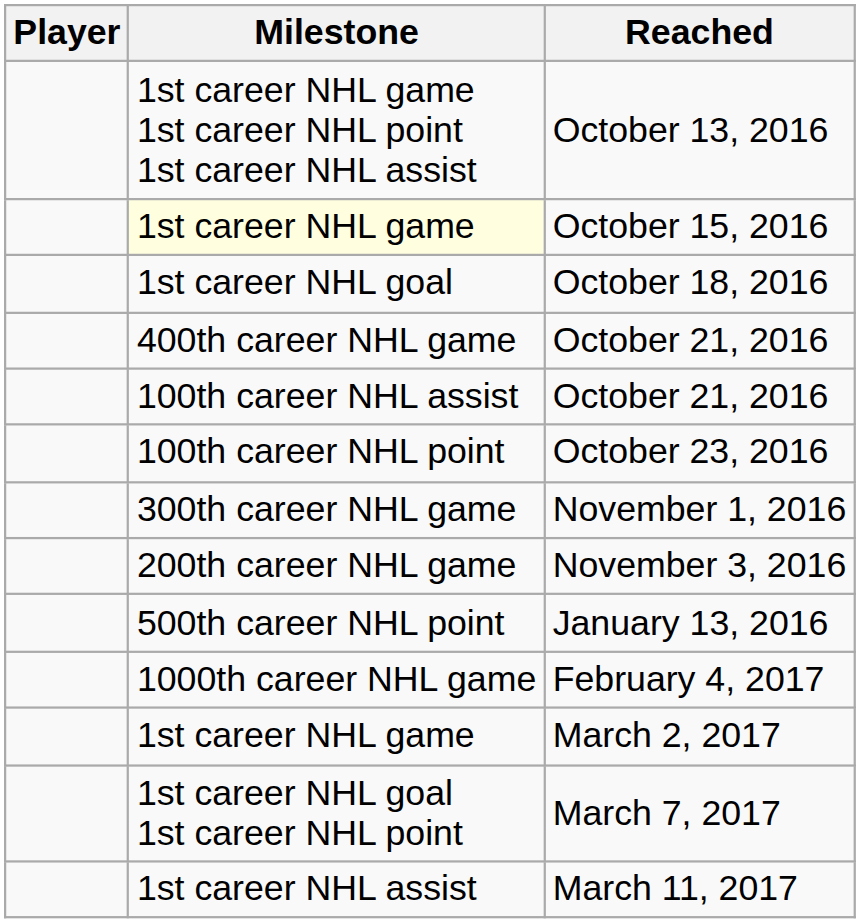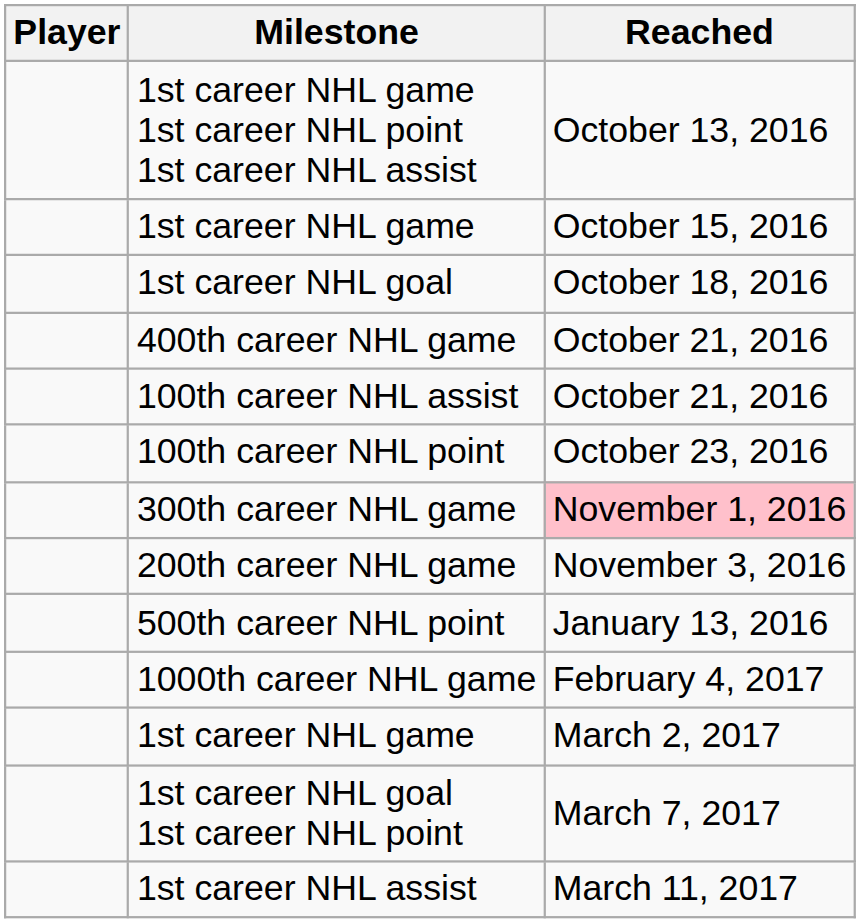(306, 226) lightyellow background -> (306, 226) no background
(699, 509) no background -> (699, 509) pink background
